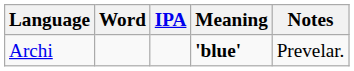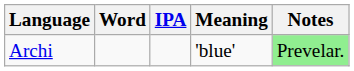(218, 50) bold -> (215, 50) normal
(311, 50) no background -> (311, 50) lightgreen background
